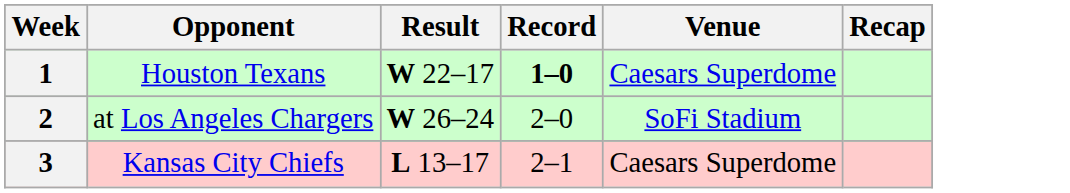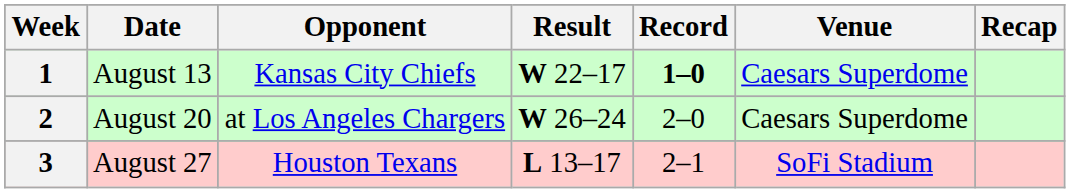+ column: (152, 27)
(233, 72) Houston Texans -> (365, 72) Kansas City Chiefs
(723, 118) SoFi Stadium -> (855, 118) Caesars Superdome
(233, 163) Kansas City Chiefs -> (365, 163) Houston Texans
(723, 163) Caesars Superdome -> (855, 163) SoFi Stadium
